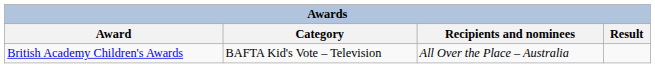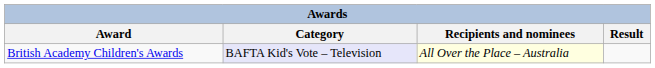(303, 53) no background -> (303, 53) lavender background
(494, 53) no background -> (494, 53) lightyellow background
